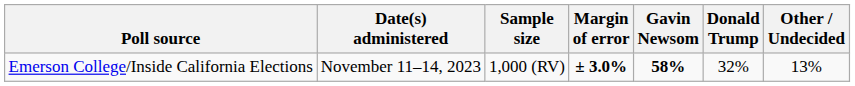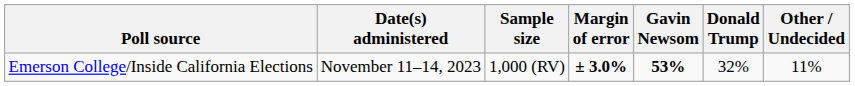(668, 66) 58% -> (668, 66) 53%
(806, 66) 13% -> (806, 66) 11%
